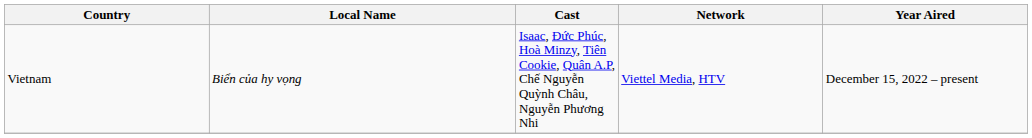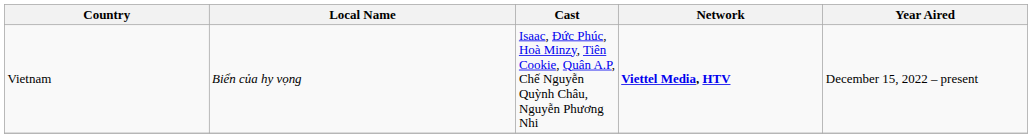(673, 79) normal -> (676, 79) bold
